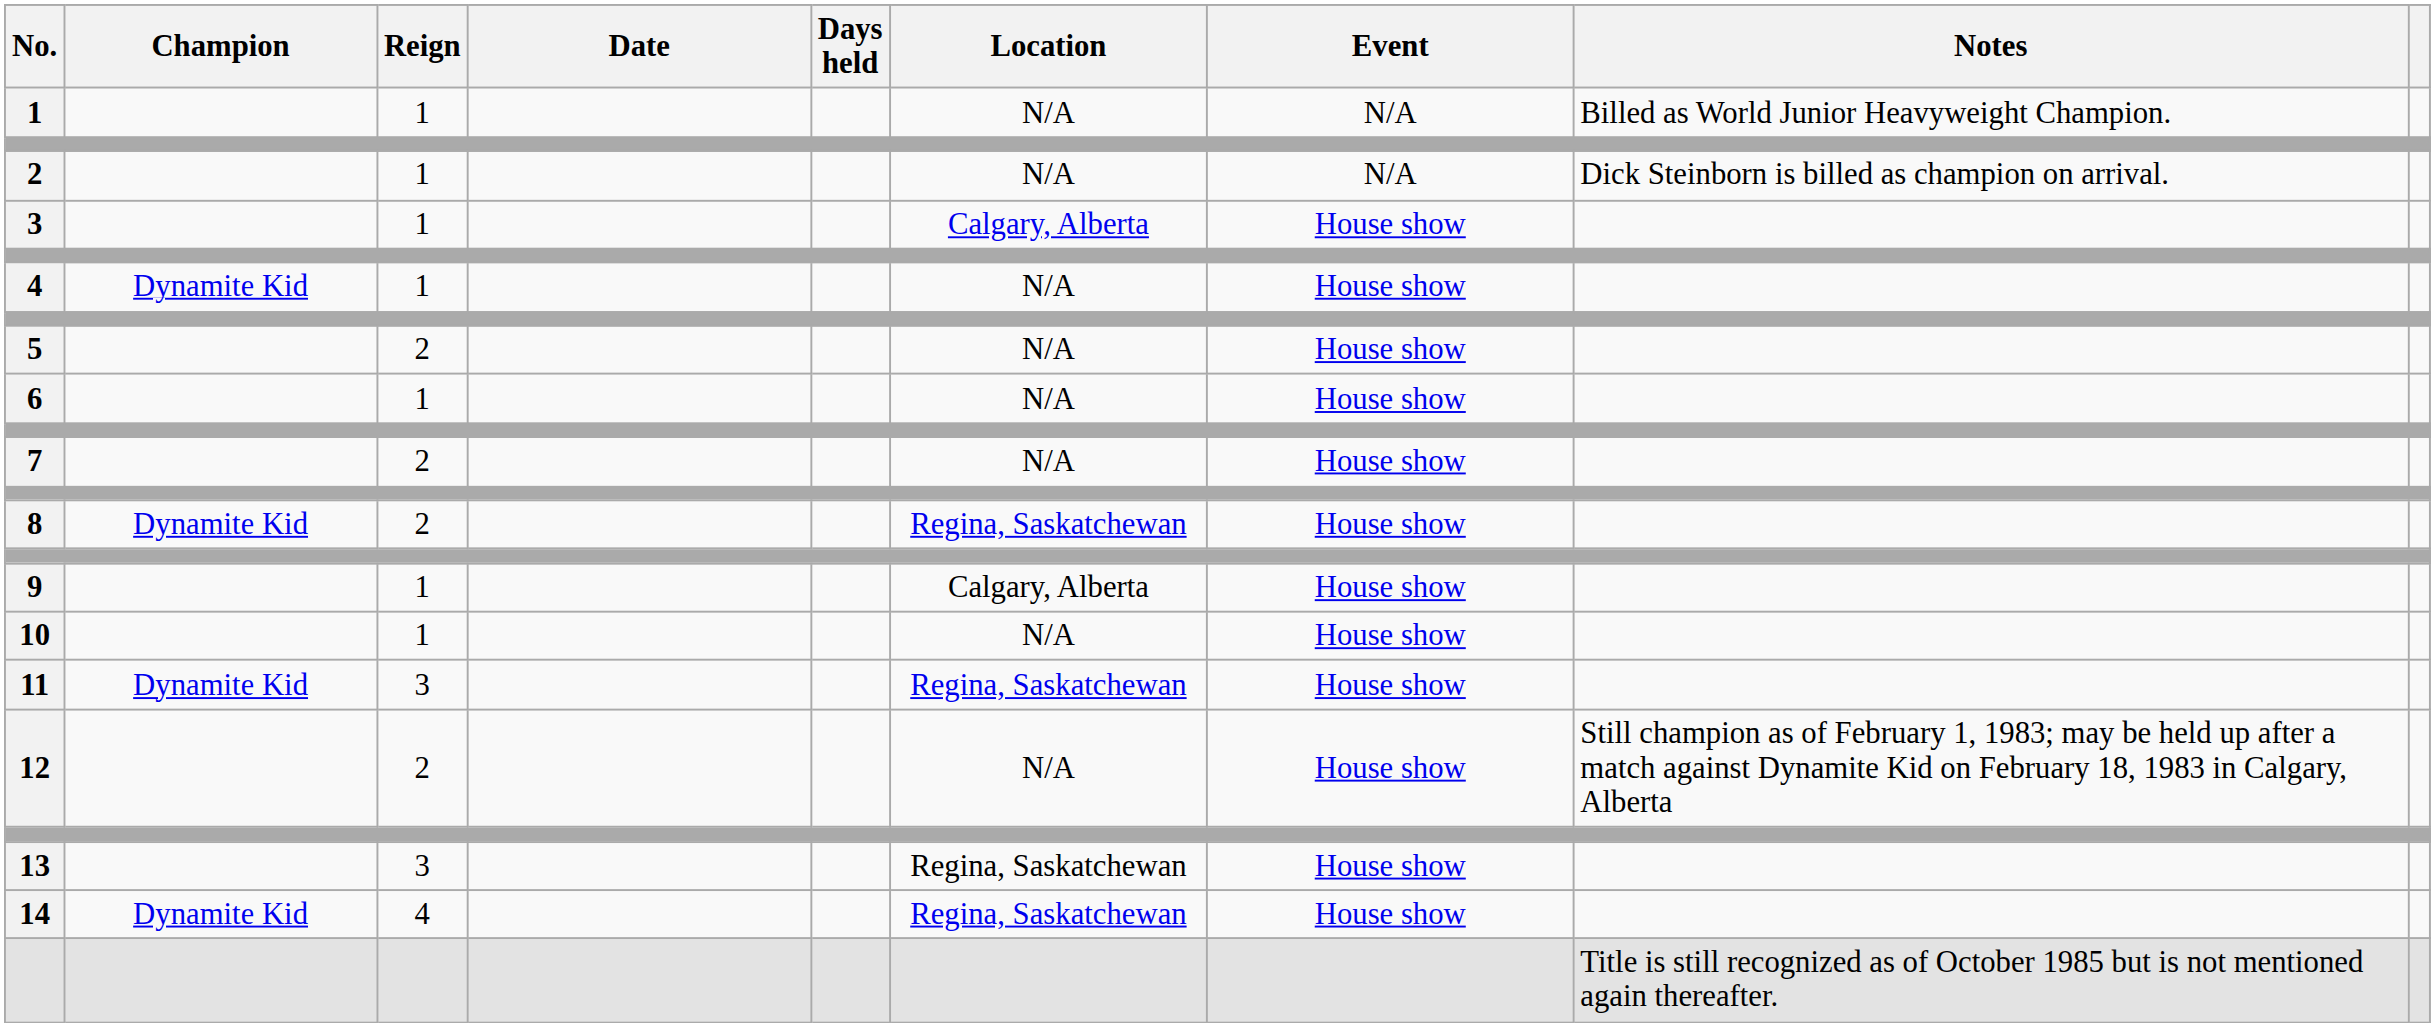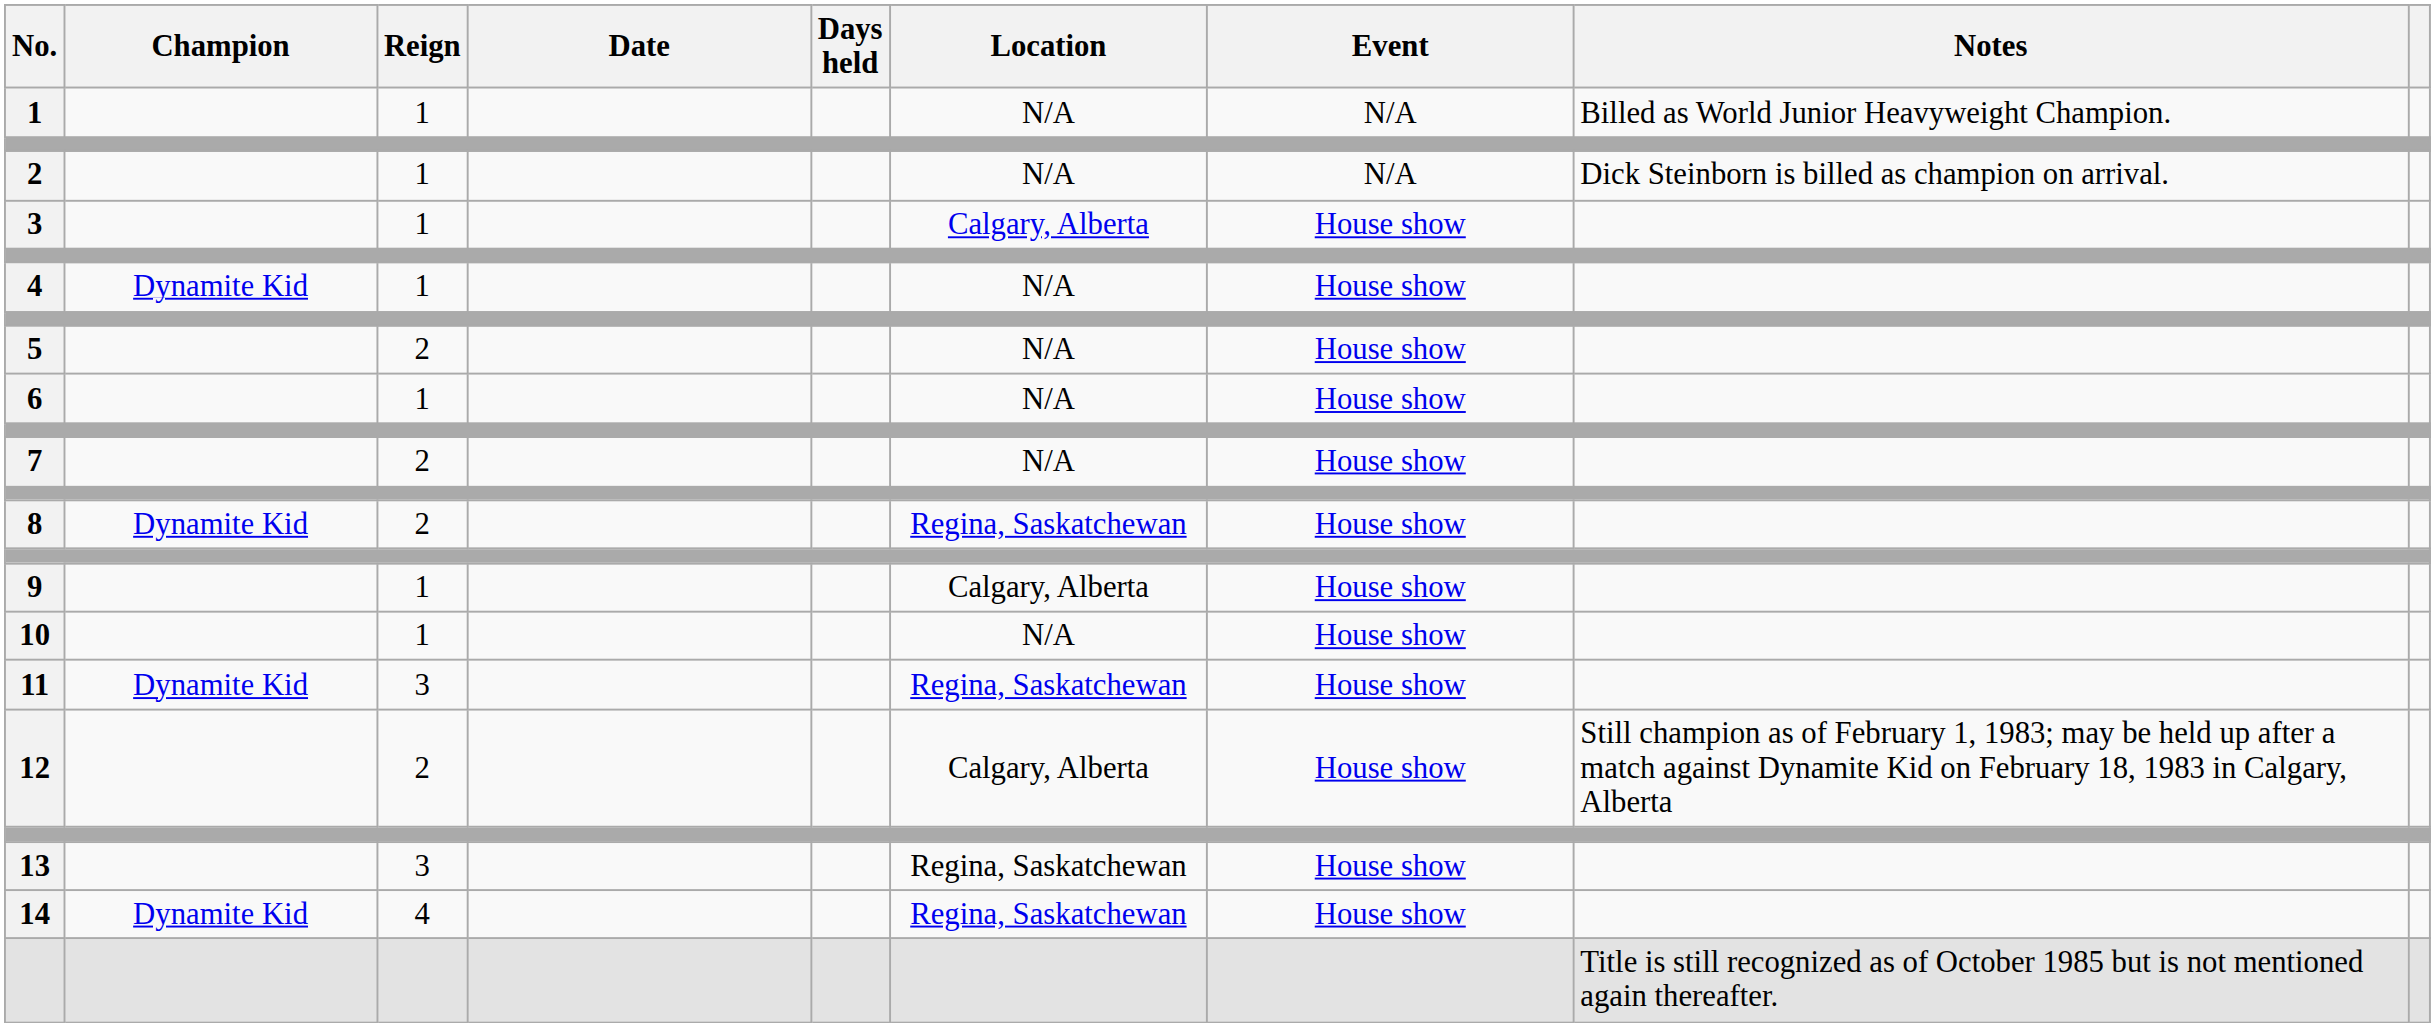(1048, 767) N/A -> (1048, 767) Calgary, Alberta
